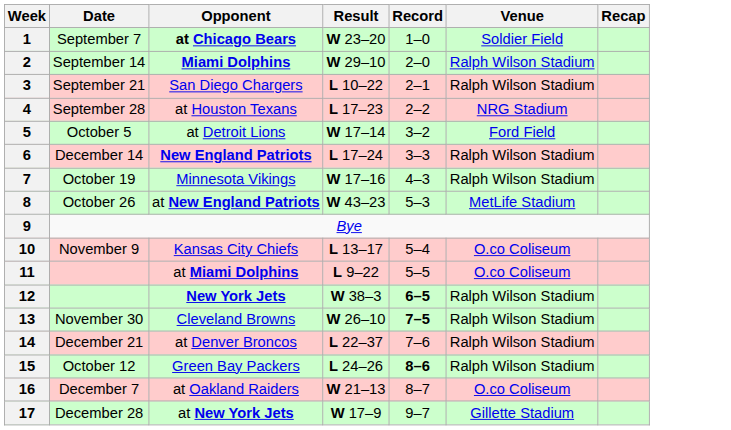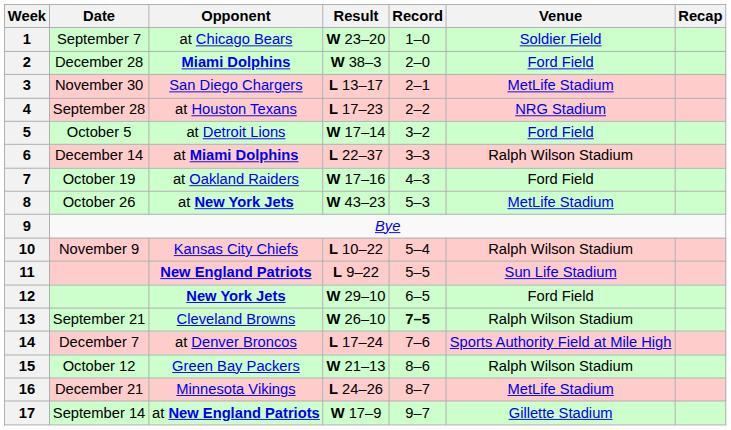(236, 39) bold -> (236, 39) normal
(99, 62) September 14 -> (99, 62) December 28
(356, 62) W 29–10 -> (356, 62) W 38–3
(522, 62) Ralph Wilson Stadium -> (561, 62) Ford Field
(99, 86) September 21 -> (99, 86) November 30
(356, 86) L 10–22 -> (356, 86) L 13–17
(522, 86) Ralph Wilson Stadium -> (561, 86) MetLife Stadium
(236, 156) New England Patriots -> (236, 156) at Miami Dolphins
(356, 156) L 17–24 -> (356, 156) L 22–37
(236, 179) Minnesota Vikings -> (236, 179) at Oakland Raiders
(522, 179) Ralph Wilson Stadium -> (561, 179) Ford Field
(236, 202) at New England Patriots -> (236, 202) at New York Jets
(356, 249) L 13–17 -> (356, 249) L 10–22
(522, 249) O.co Coliseum -> (561, 249) Ralph Wilson Stadium
(236, 272) at Miami Dolphins -> (236, 272) New England Patriots
(522, 272) O.co Coliseum -> (561, 272) Sun Life Stadium
(356, 296) W 38–3 -> (356, 296) W 29–10
(418, 296) bold -> (418, 296) normal
(522, 296) Ralph Wilson Stadium -> (561, 296) Ford Field
(99, 319) November 30 -> (99, 319) September 21
(99, 343) December 21 -> (99, 343) December 7
(356, 343) L 22–37 -> (356, 343) L 17–24
(522, 343) Ralph Wilson Stadium -> (561, 343) Sports Authority Field at Mile High
(356, 366) L 24–26 -> (356, 366) W 21–13
(418, 366) bold -> (418, 366) normal
(99, 389) December 7 -> (99, 389) December 21
(236, 389) at Oakland Raiders -> (236, 389) Minnesota Vikings
(356, 389) W 21–13 -> (356, 389) L 24–26
(522, 389) O.co Coliseum -> (561, 389) MetLife Stadium
(99, 413) December 28 -> (99, 413) September 14
(236, 413) at New York Jets -> (236, 413) at New England Patriots
